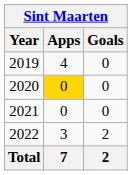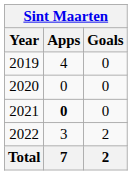(64, 87) gold background -> (64, 87) no background
(64, 110) normal -> (64, 110) bold
